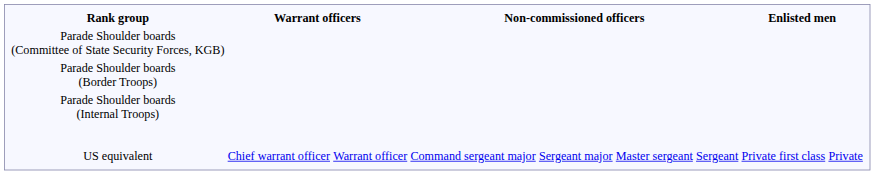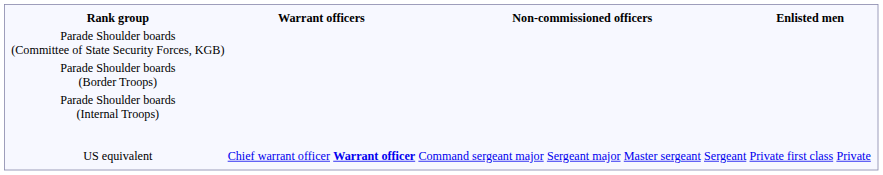(370, 156) normal -> (374, 156) bold
